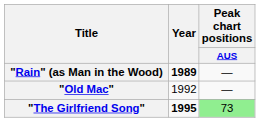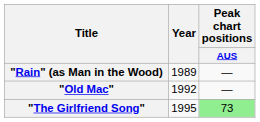(184, 72) bold -> (184, 72) normal
(184, 108) bold -> (184, 108) normal
